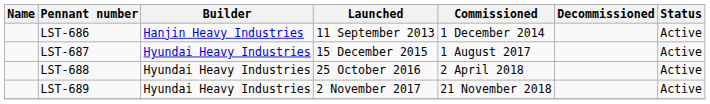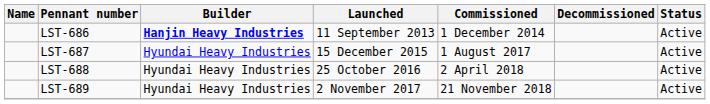(224, 33) normal -> (224, 33) bold
